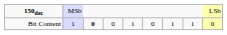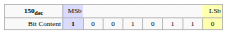(73, 24) normal -> (73, 24) bold
(93, 24) bold -> (93, 24) normal
